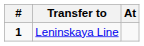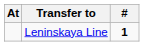columns swapped: (19, 13) <-> (130, 13)
